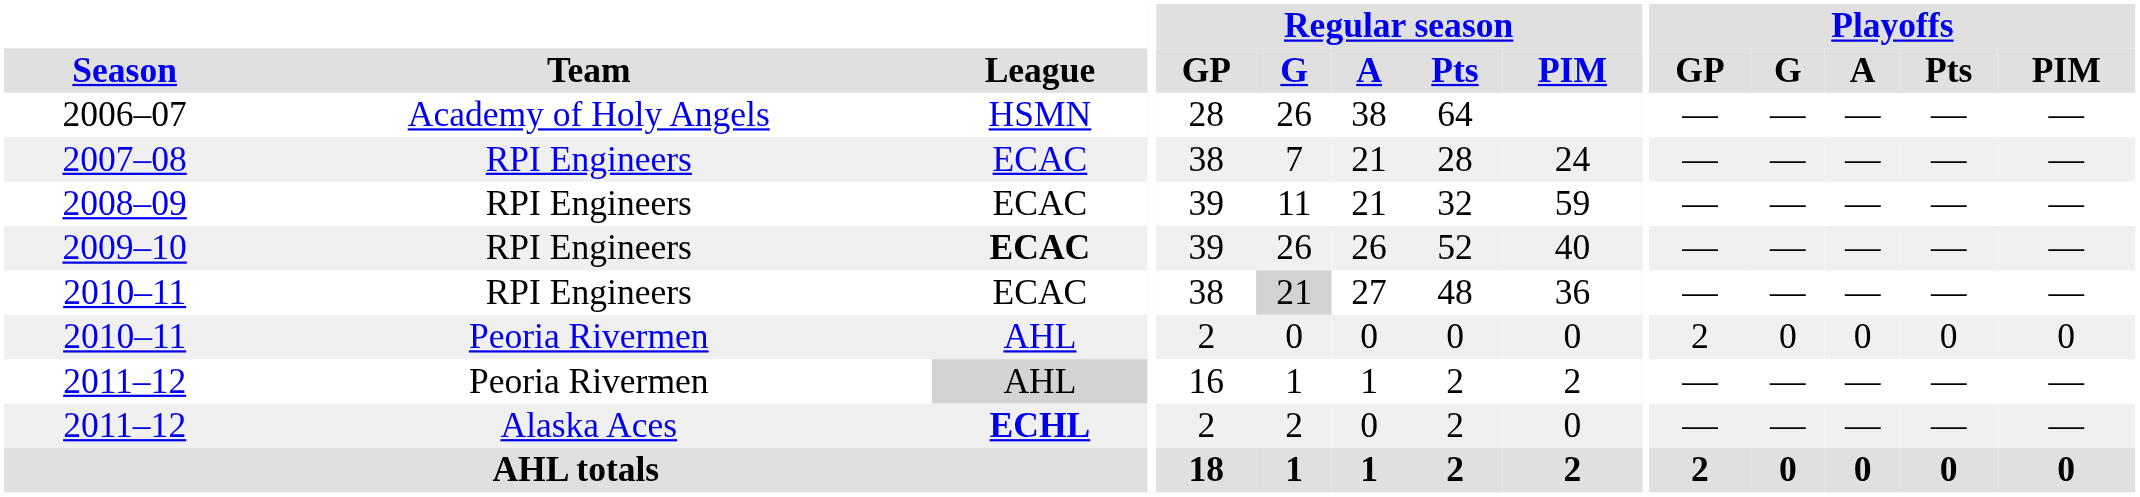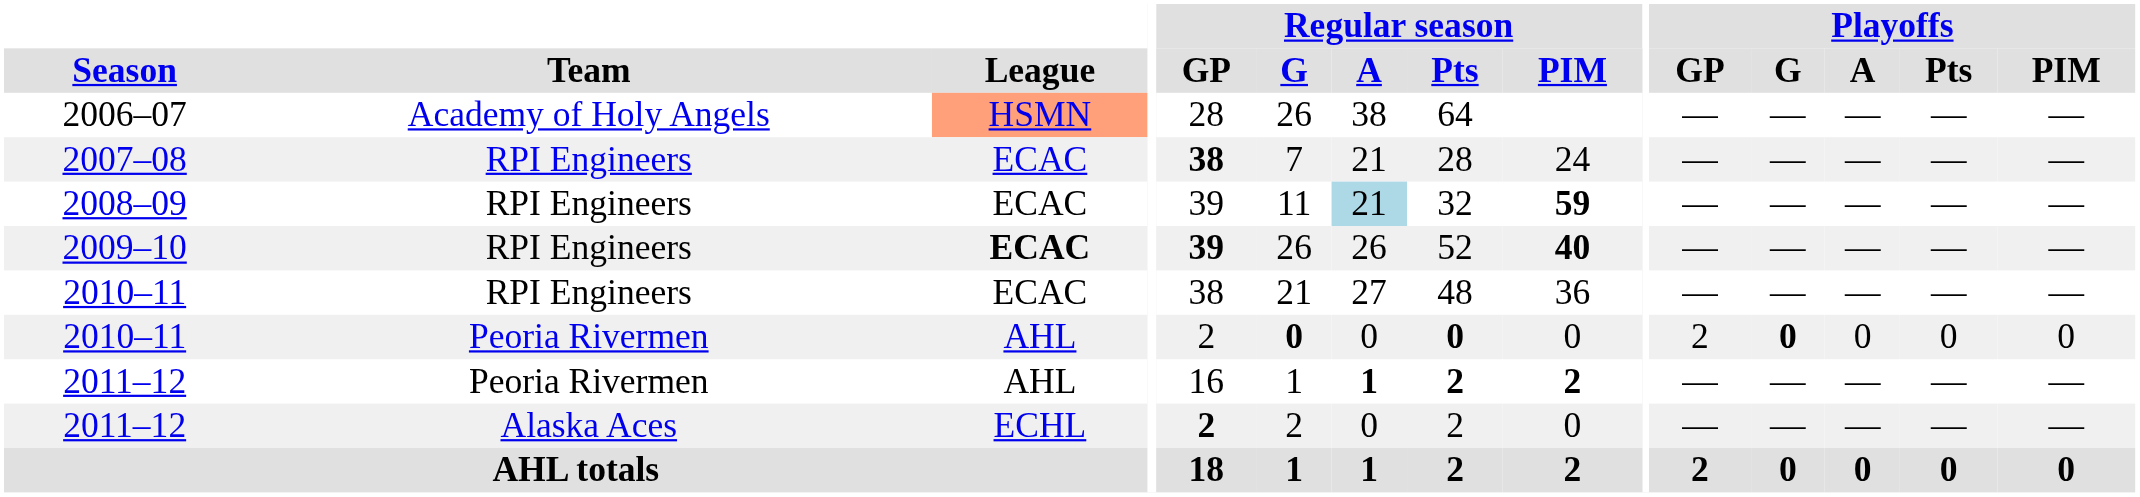(1040, 114) no background -> (1040, 114) lightsalmon background
(1206, 158) normal -> (1206, 158) bold
(1369, 203) no background -> (1369, 203) lightblue background
(1572, 203) normal -> (1572, 203) bold
(1206, 247) normal -> (1206, 247) bold
(1572, 247) normal -> (1572, 247) bold
(1294, 291) lightgrey background -> (1294, 291) no background
(1294, 336) normal -> (1294, 336) bold
(1455, 336) normal -> (1455, 336) bold
(1788, 336) normal -> (1788, 336) bold
(1040, 380) lightgrey background -> (1040, 380) no background
(1369, 380) normal -> (1369, 380) bold
(1455, 380) normal -> (1455, 380) bold
(1572, 380) normal -> (1572, 380) bold
(1040, 425) bold -> (1040, 425) normal
(1206, 425) normal -> (1206, 425) bold
